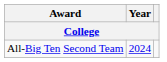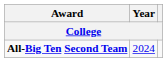(65, 48) normal -> (67, 48) bold
